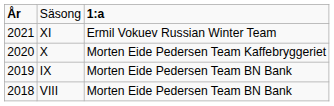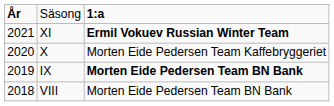(182, 33) normal -> (188, 33) bold
(189, 71) normal -> (195, 71) bold
